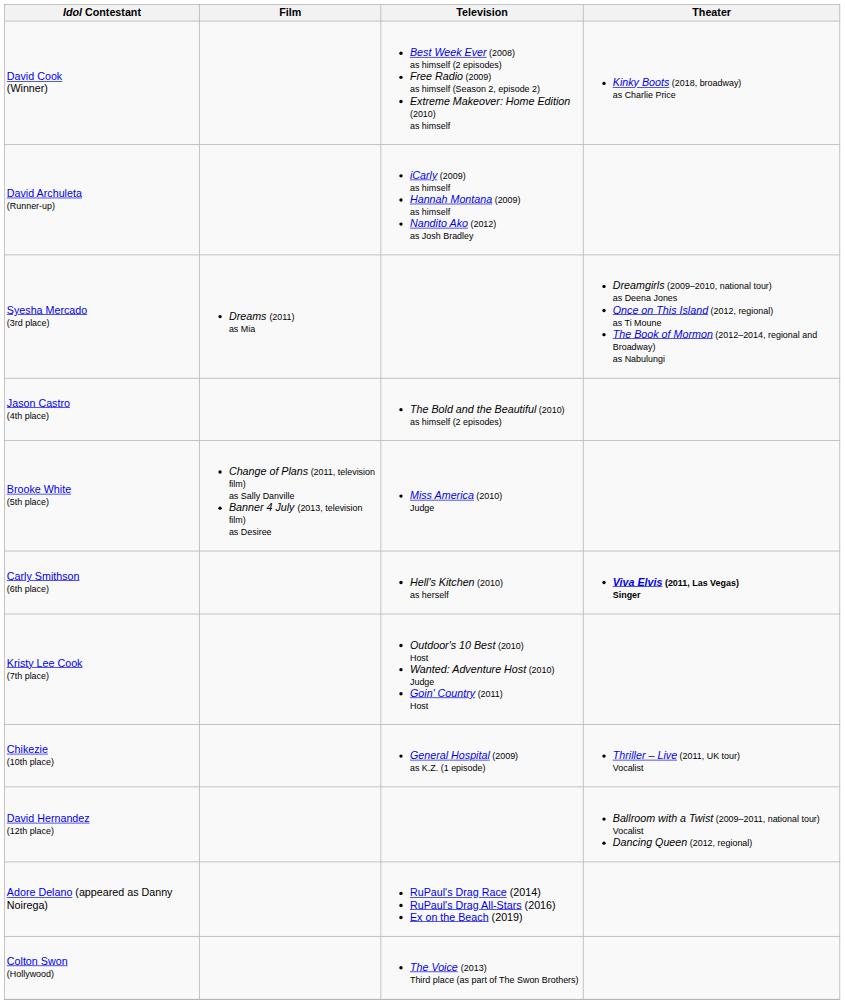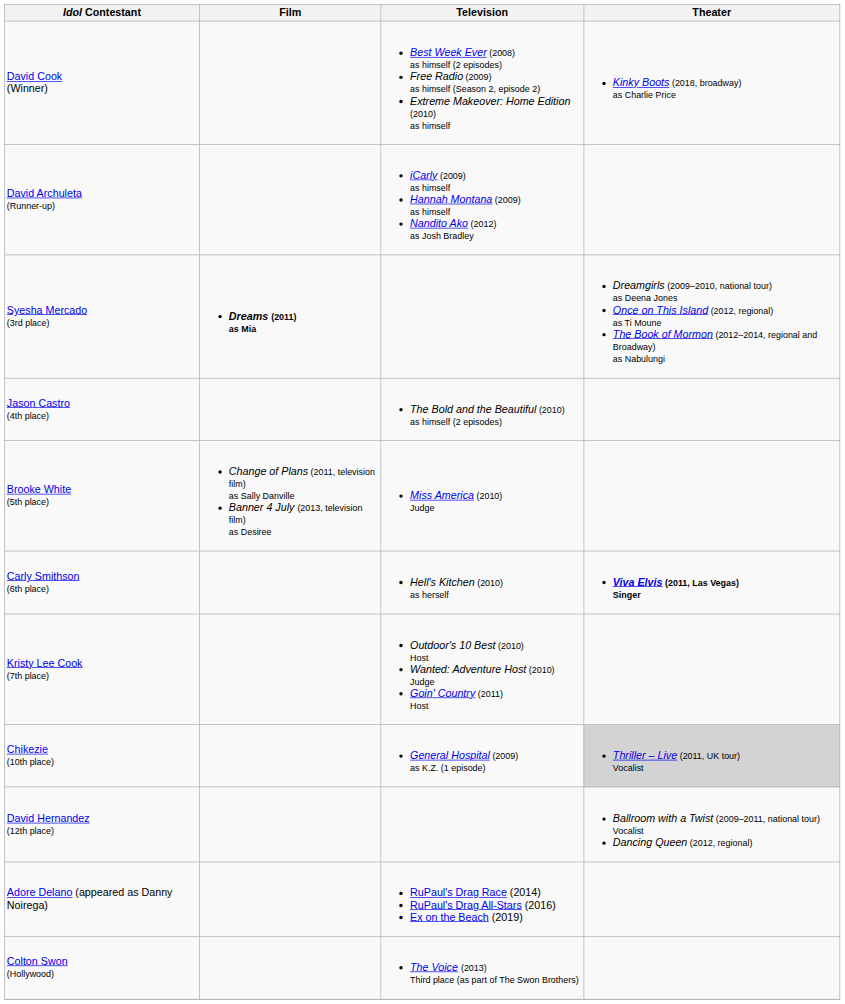(290, 322) normal -> (290, 322) bold
(712, 762) no background -> (712, 762) lightgrey background
